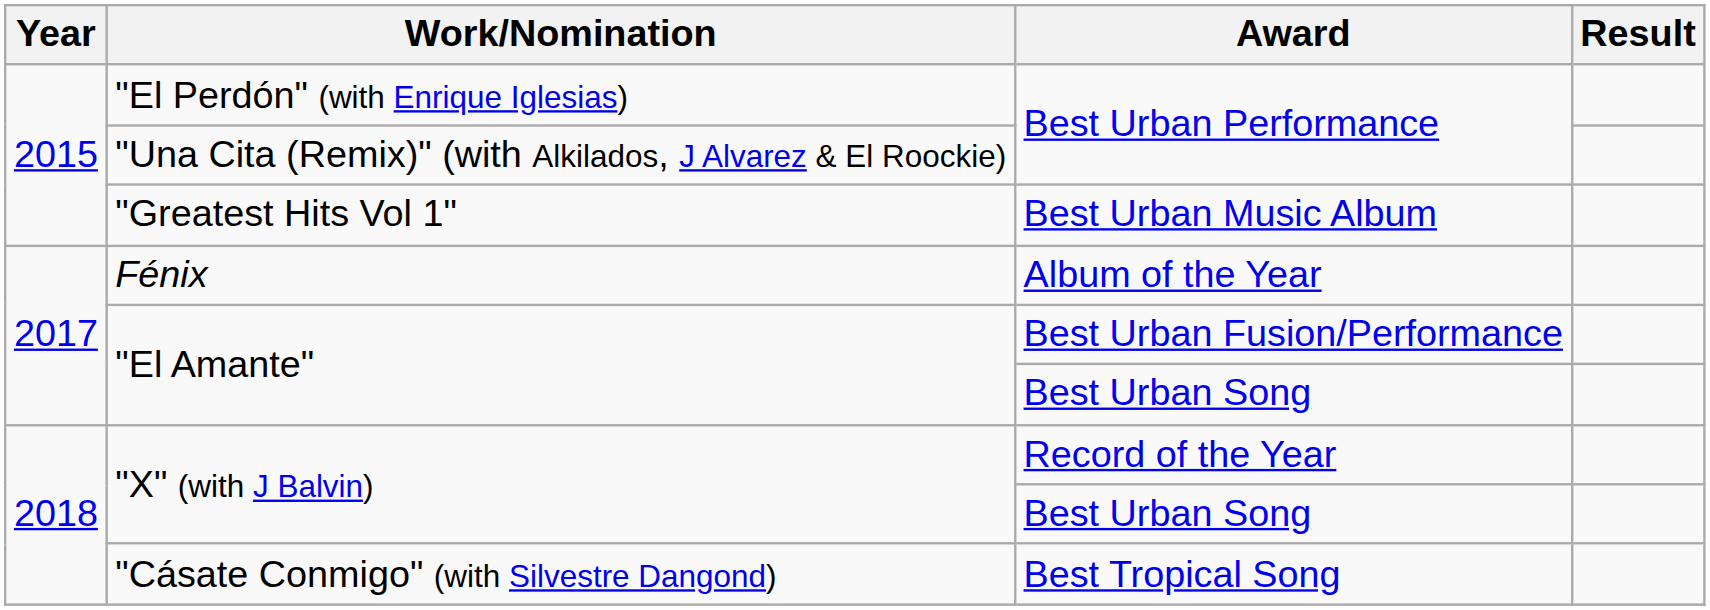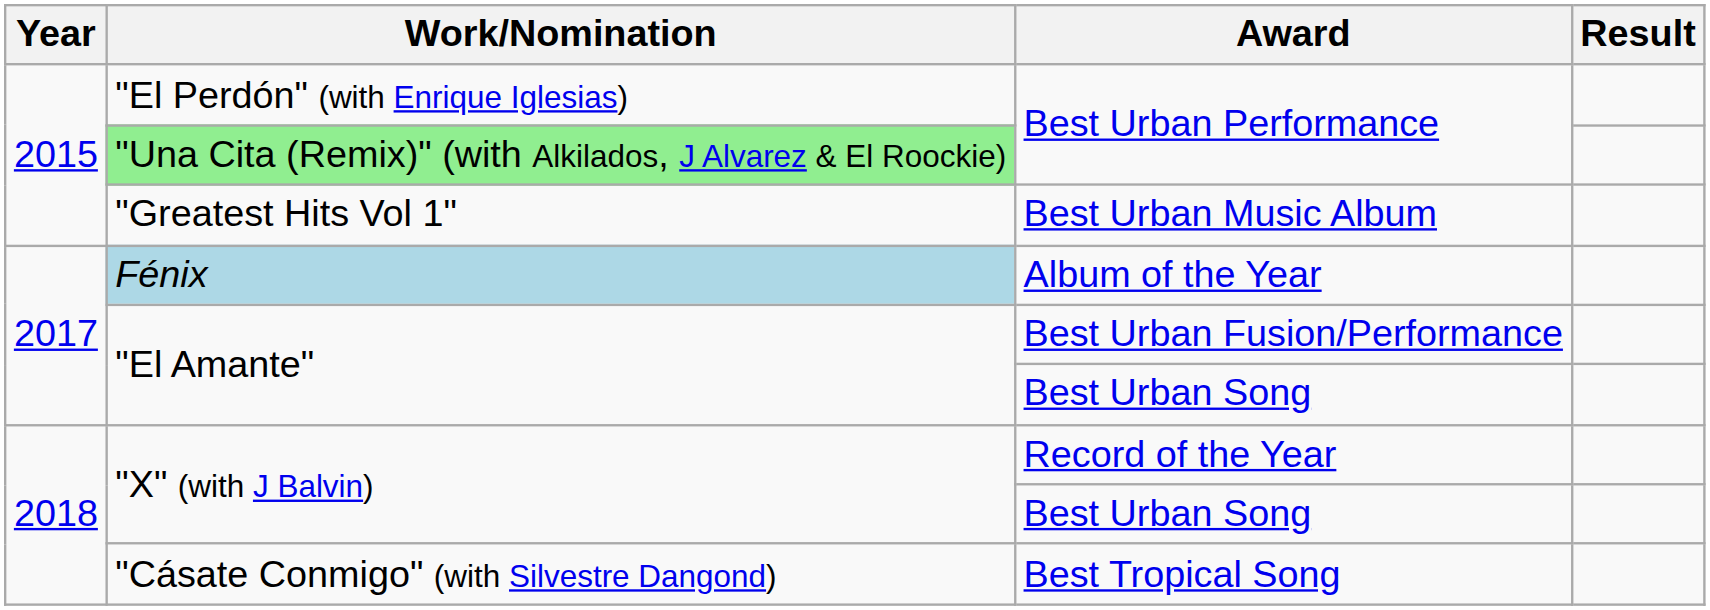(561, 154) no background -> (561, 154) lightgreen background
(161, 273) no background -> (161, 273) lightblue background
